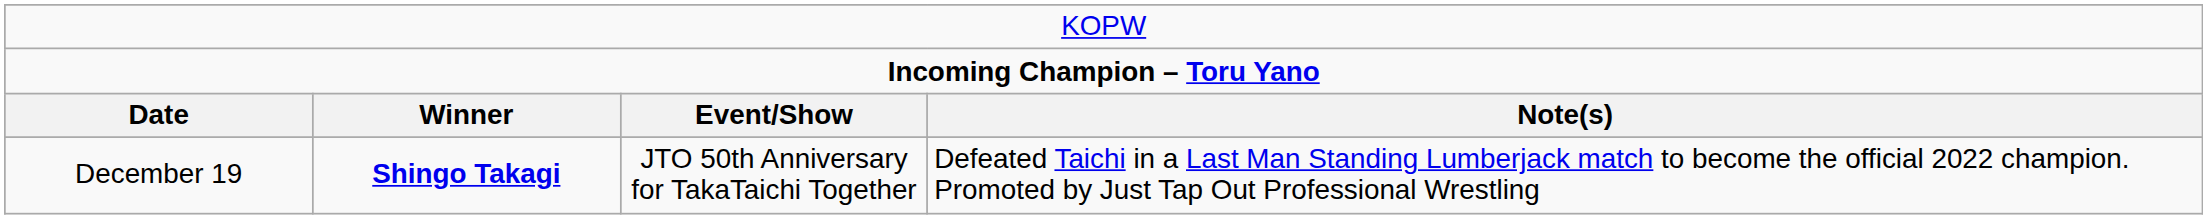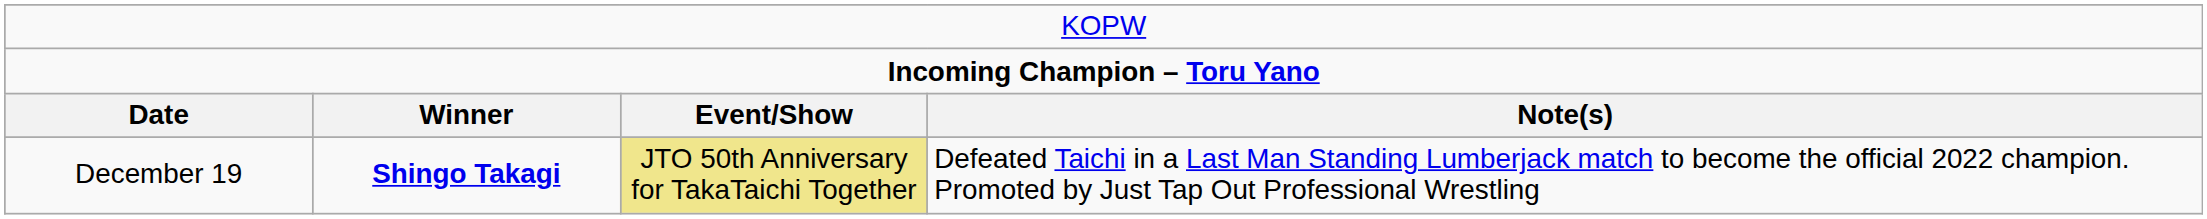(774, 174) no background -> (774, 174) khaki background
